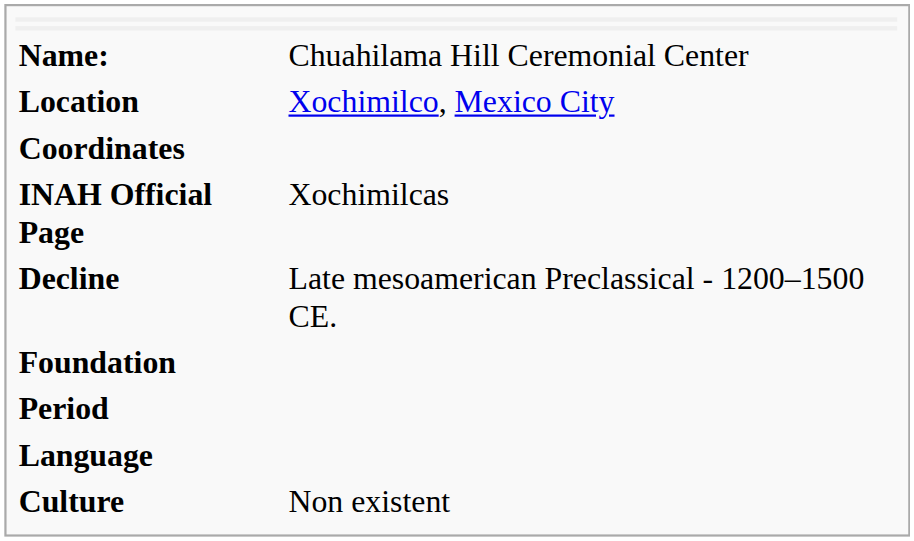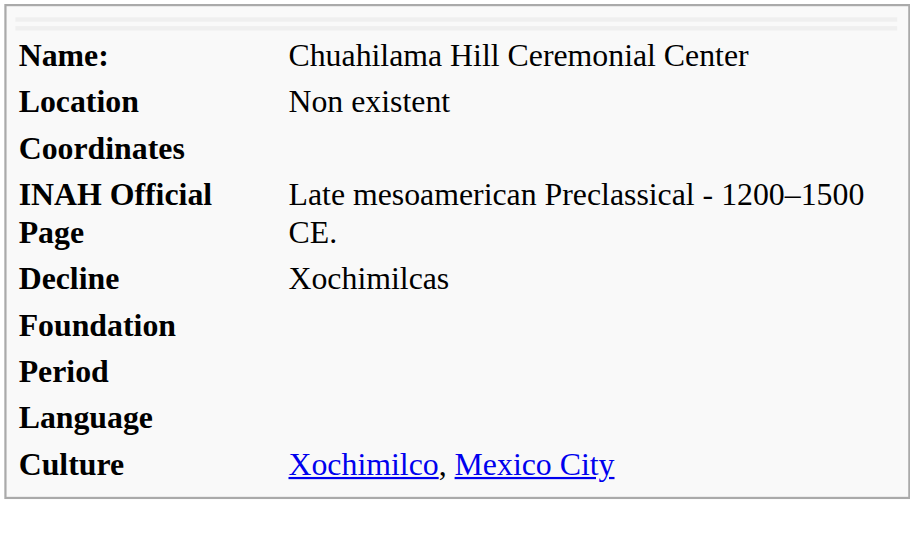(452, 101) Xochimilco, Mexico City -> (369, 101) Non existent
(369, 194) Xochimilcas -> (576, 213) Late mesoamerican Preclassical - 1200–1500 CE.
(576, 297) Late mesoamerican Preclassical - 1200–1500 CE. -> (369, 278) Xochimilcas
(369, 501) Non existent -> (452, 463) Xochimilco, Mexico City
